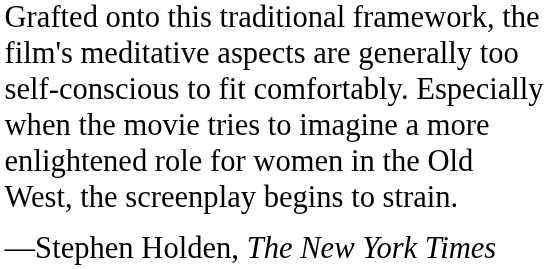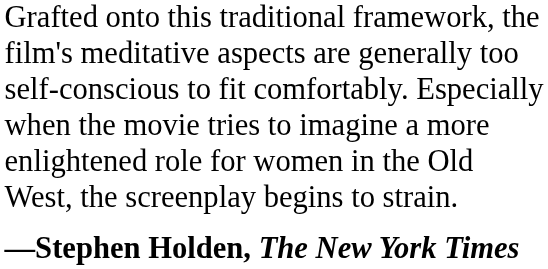(250, 248) normal -> (262, 248) bold
